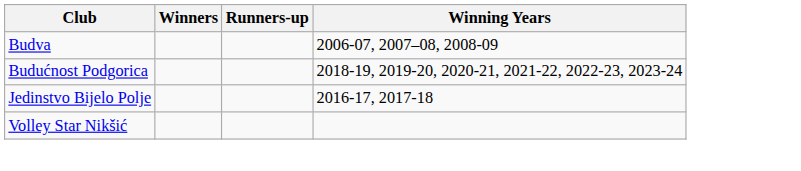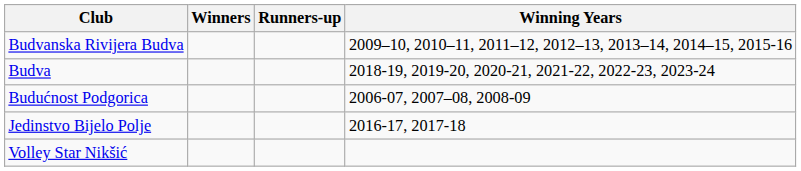+ row: (96, 45)
(407, 45) 2006-07, 2007–08, 2008-09 -> (532, 71) 2018-19, 2019-20, 2020-21, 2021-22, 2022-23, 2023-24
(499, 71) 2018-19, 2019-20, 2020-21, 2021-22, 2022-23, 2023-24 -> (440, 98) 2006-07, 2007–08, 2008-09
